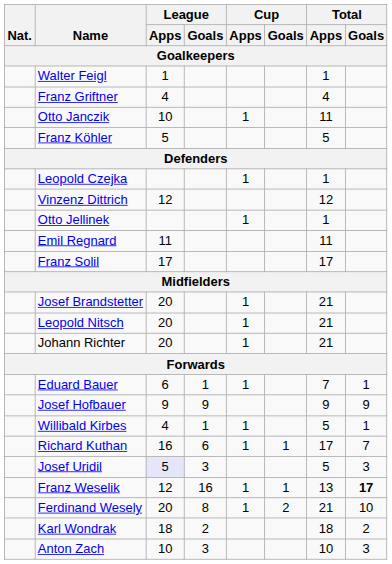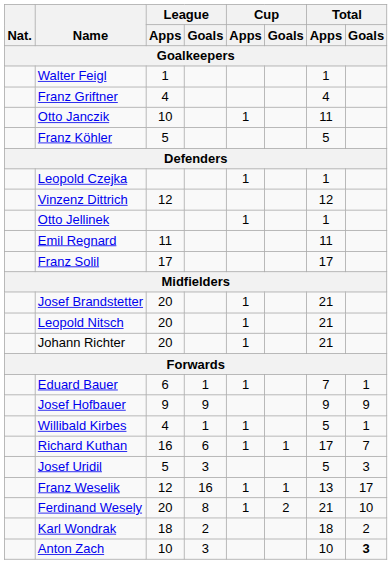(165, 466) lavender background -> (165, 466) no background
(366, 487) bold -> (366, 487) normal
(366, 549) normal -> (366, 549) bold
